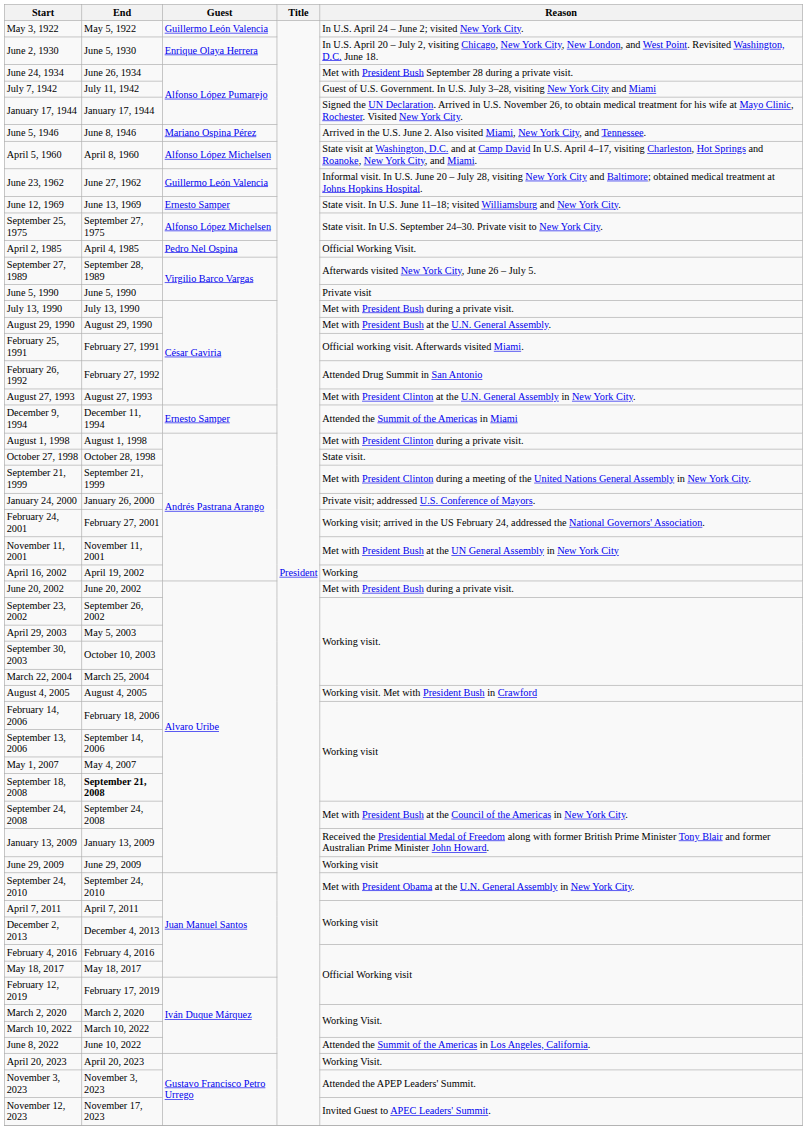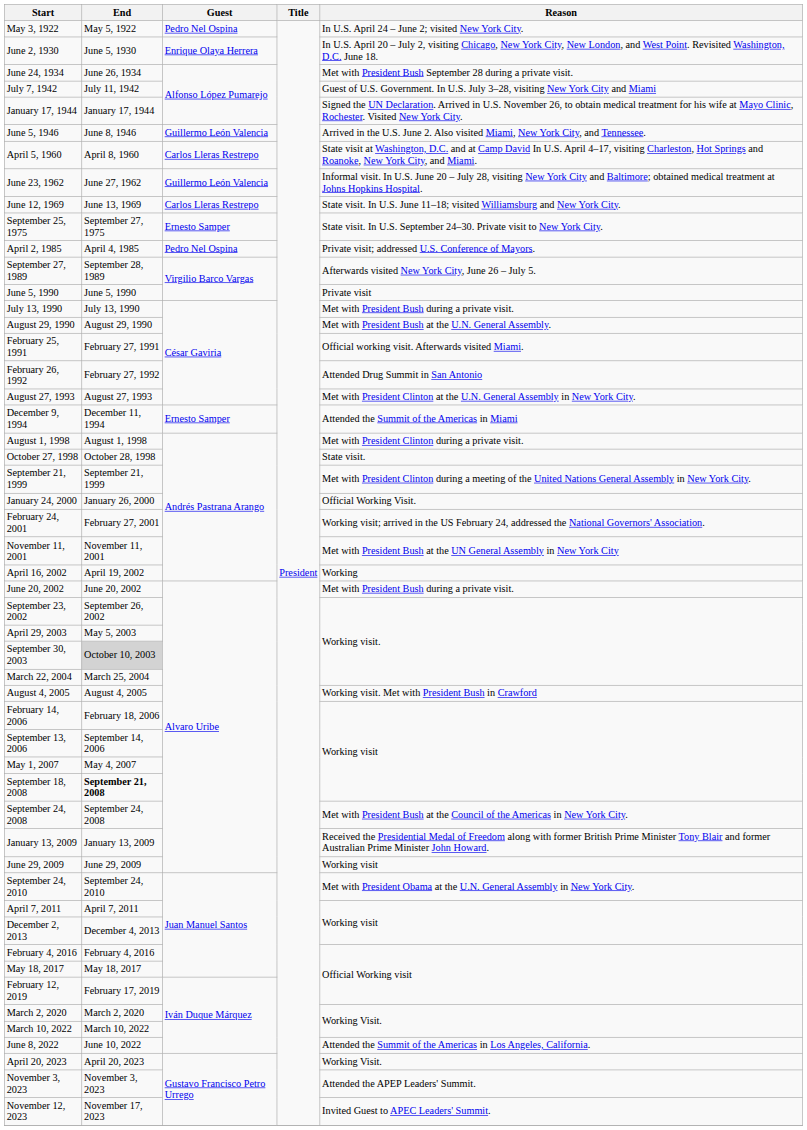(216, 28) Guillermo León Valencia -> (201, 28) Pedro Nel Ospina
(210, 133) Mariano Ospina Pérez -> (216, 133) Guillermo León Valencia
(218, 155) Alfonso López Michelsen -> (212, 155) Carlos Lleras Restrepo
(197, 204) Ernesto Samper -> (212, 204) Carlos Lleras Restrepo
(218, 226) Alfonso López Michelsen -> (197, 226) Ernesto Samper
(369, 248) Official Working Visit. -> (429, 248) Private visit; addressed U.S. Conference of Mayors.
(429, 501) Private visit; addressed U.S. Conference of Mayors. -> (369, 501) Official Working Visit.
(120, 655) no background -> (120, 655) lightgrey background
